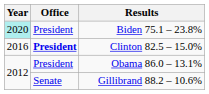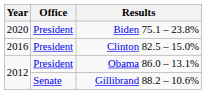(18, 30) paleturquoise background -> (18, 30) no background
(55, 47) bold -> (53, 47) normal
